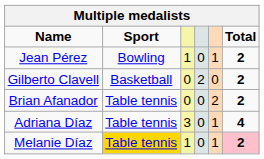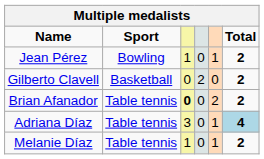(187, 100) normal -> (187, 100) bold
(241, 122) no background -> (241, 122) lightblue background
(141, 143) gold background -> (141, 143) no background
(241, 143) pink background -> (241, 143) no background
